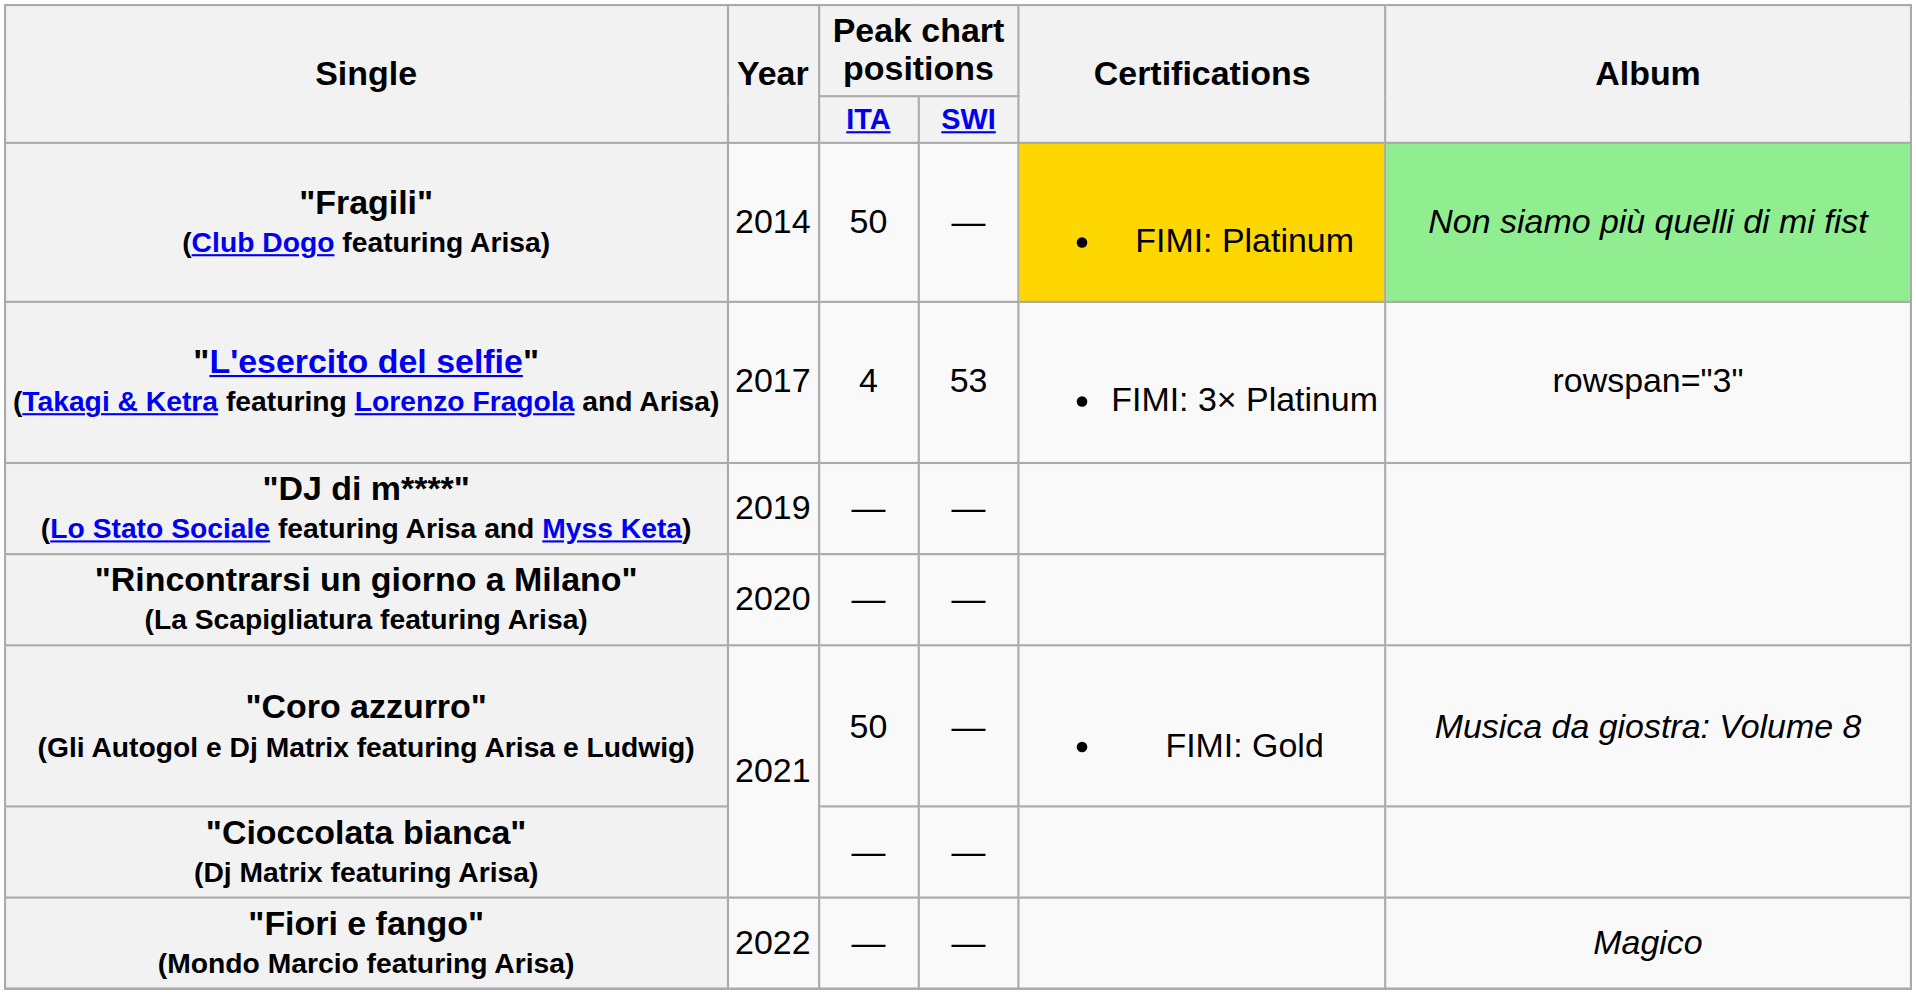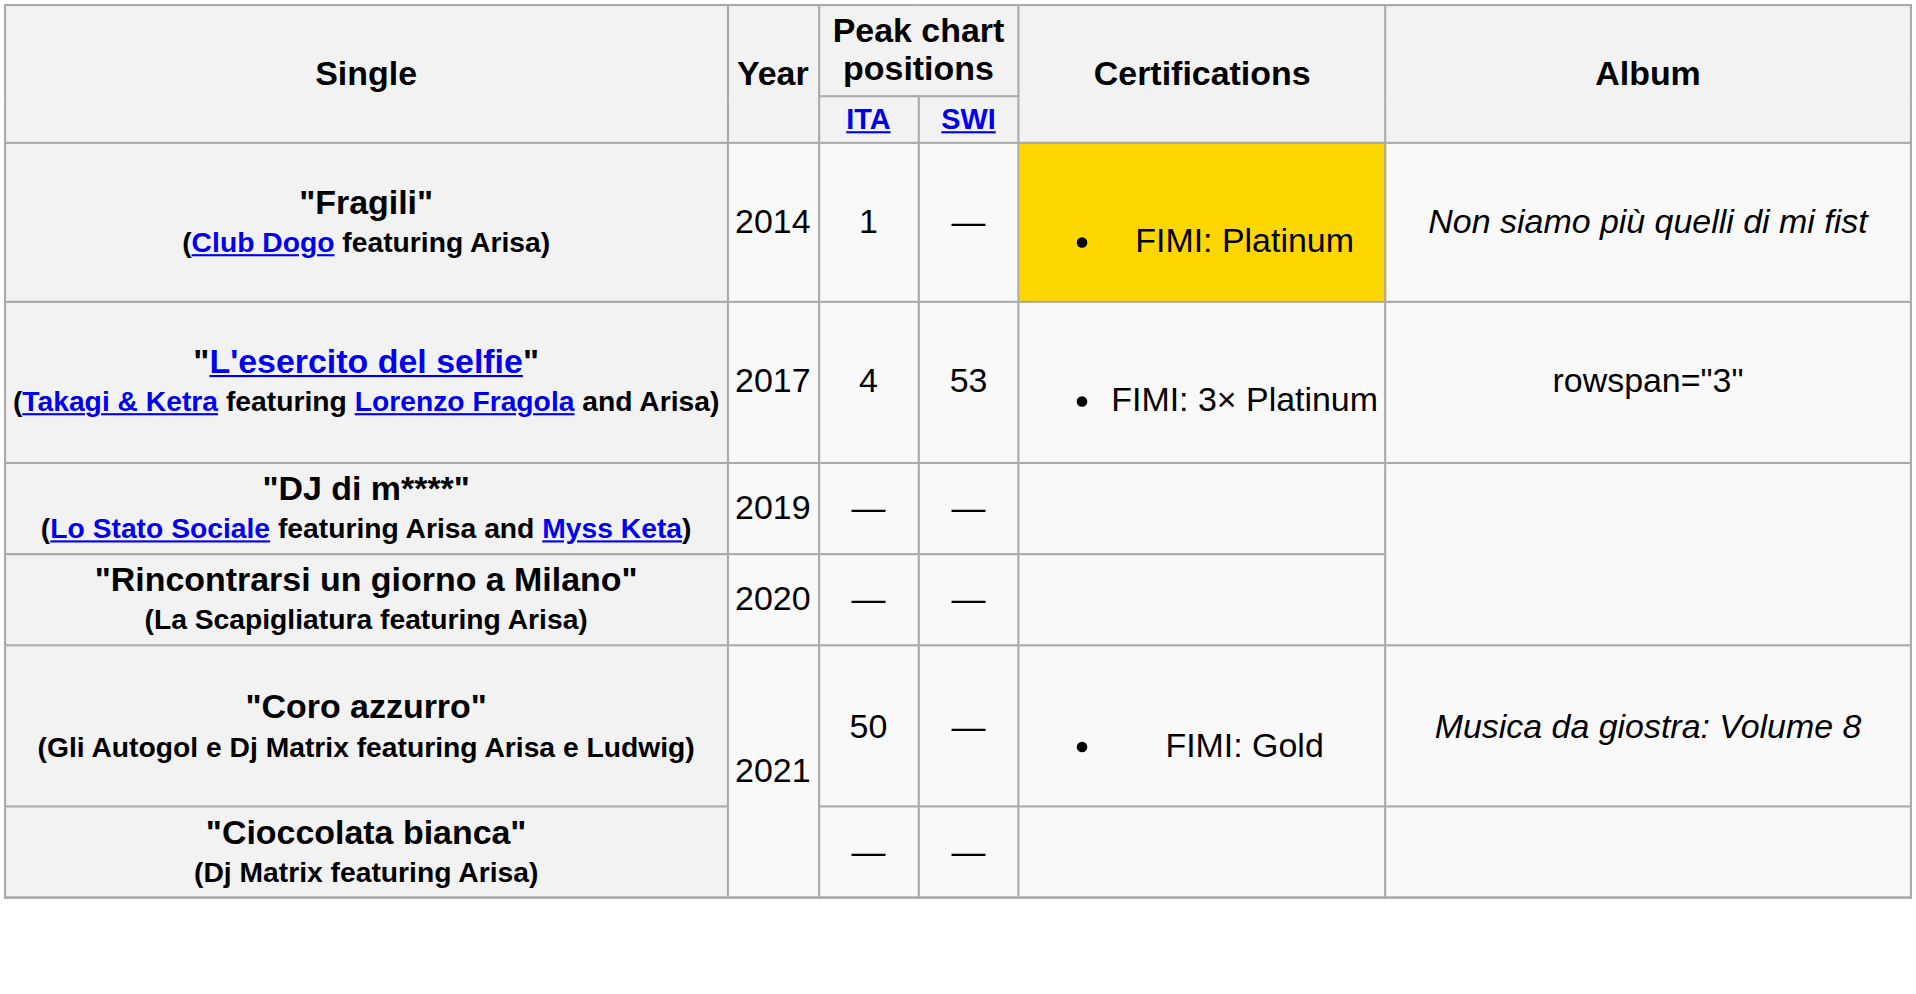(868, 221) 50 -> (868, 221) 1
(1648, 221) lightgreen background -> (1648, 221) no background
- row: (366, 943)
